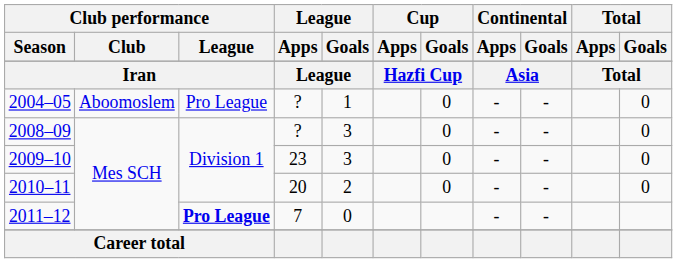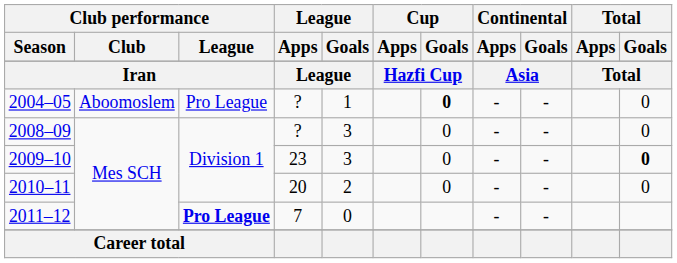(447, 103) normal -> (447, 103) bold
(645, 159) normal -> (645, 159) bold
